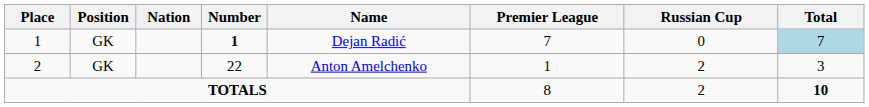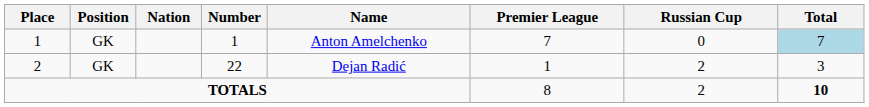(235, 41) bold -> (235, 41) normal
(369, 41) Dejan Radić -> (369, 41) Anton Amelchenko
(369, 66) Anton Amelchenko -> (369, 66) Dejan Radić
